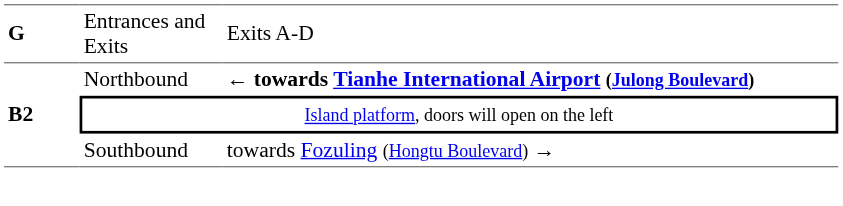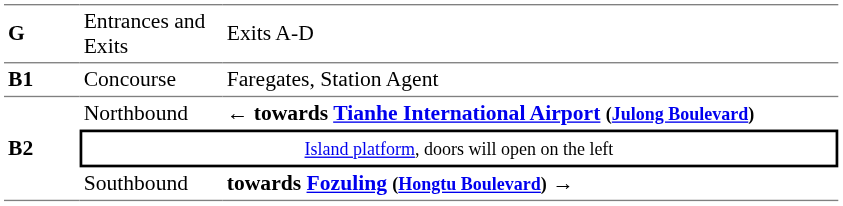+ row: (130, 79)
(391, 149) normal -> (400, 183) bold
